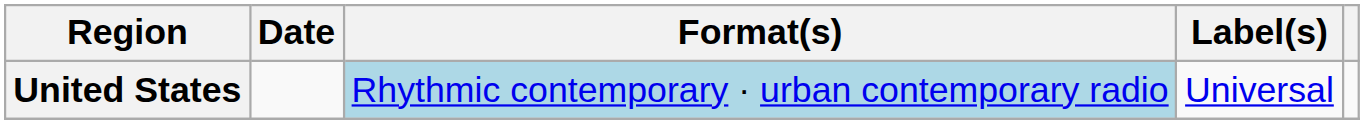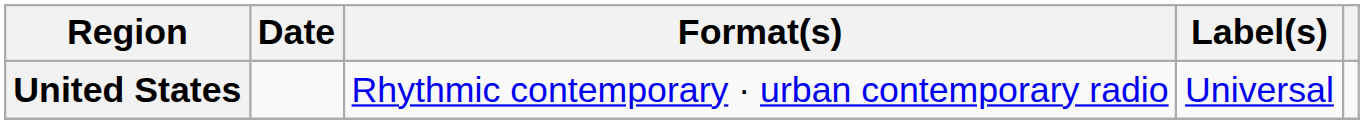(760, 89) lightblue background -> (760, 89) no background
